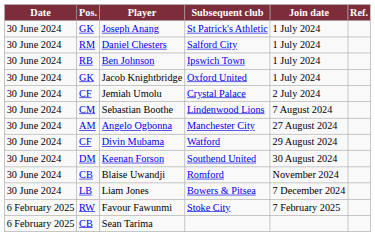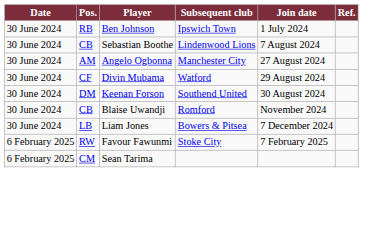- row: (130, 28)
- row: (134, 45)
- row: (142, 77)
- row: (132, 93)
(87, 110) CM -> (86, 45) CB
(86, 223) CB -> (87, 158) CM
